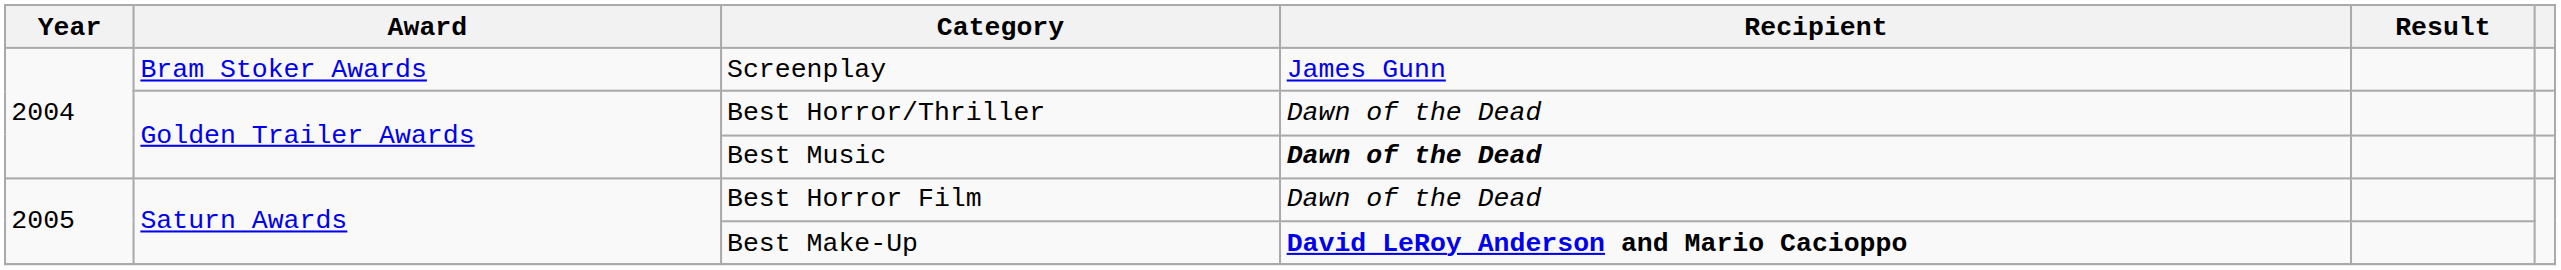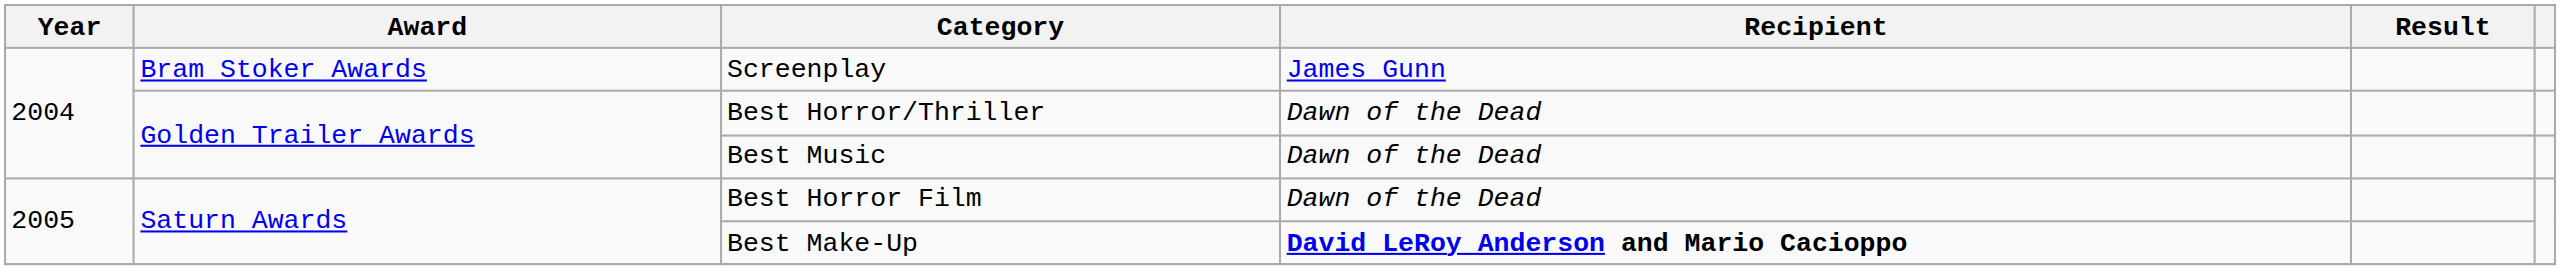(1414, 156) bold -> (1414, 156) normal
